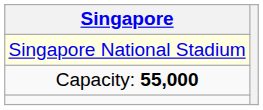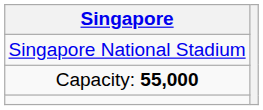(127, 49) lightyellow background -> (127, 49) no background
